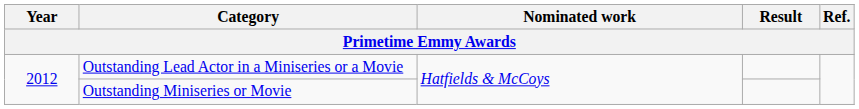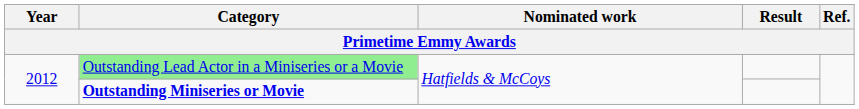(243, 66) no background -> (243, 66) lightgreen background
(187, 91) normal -> (193, 91) bold
